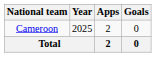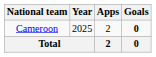(136, 28) normal -> (136, 28) bold
